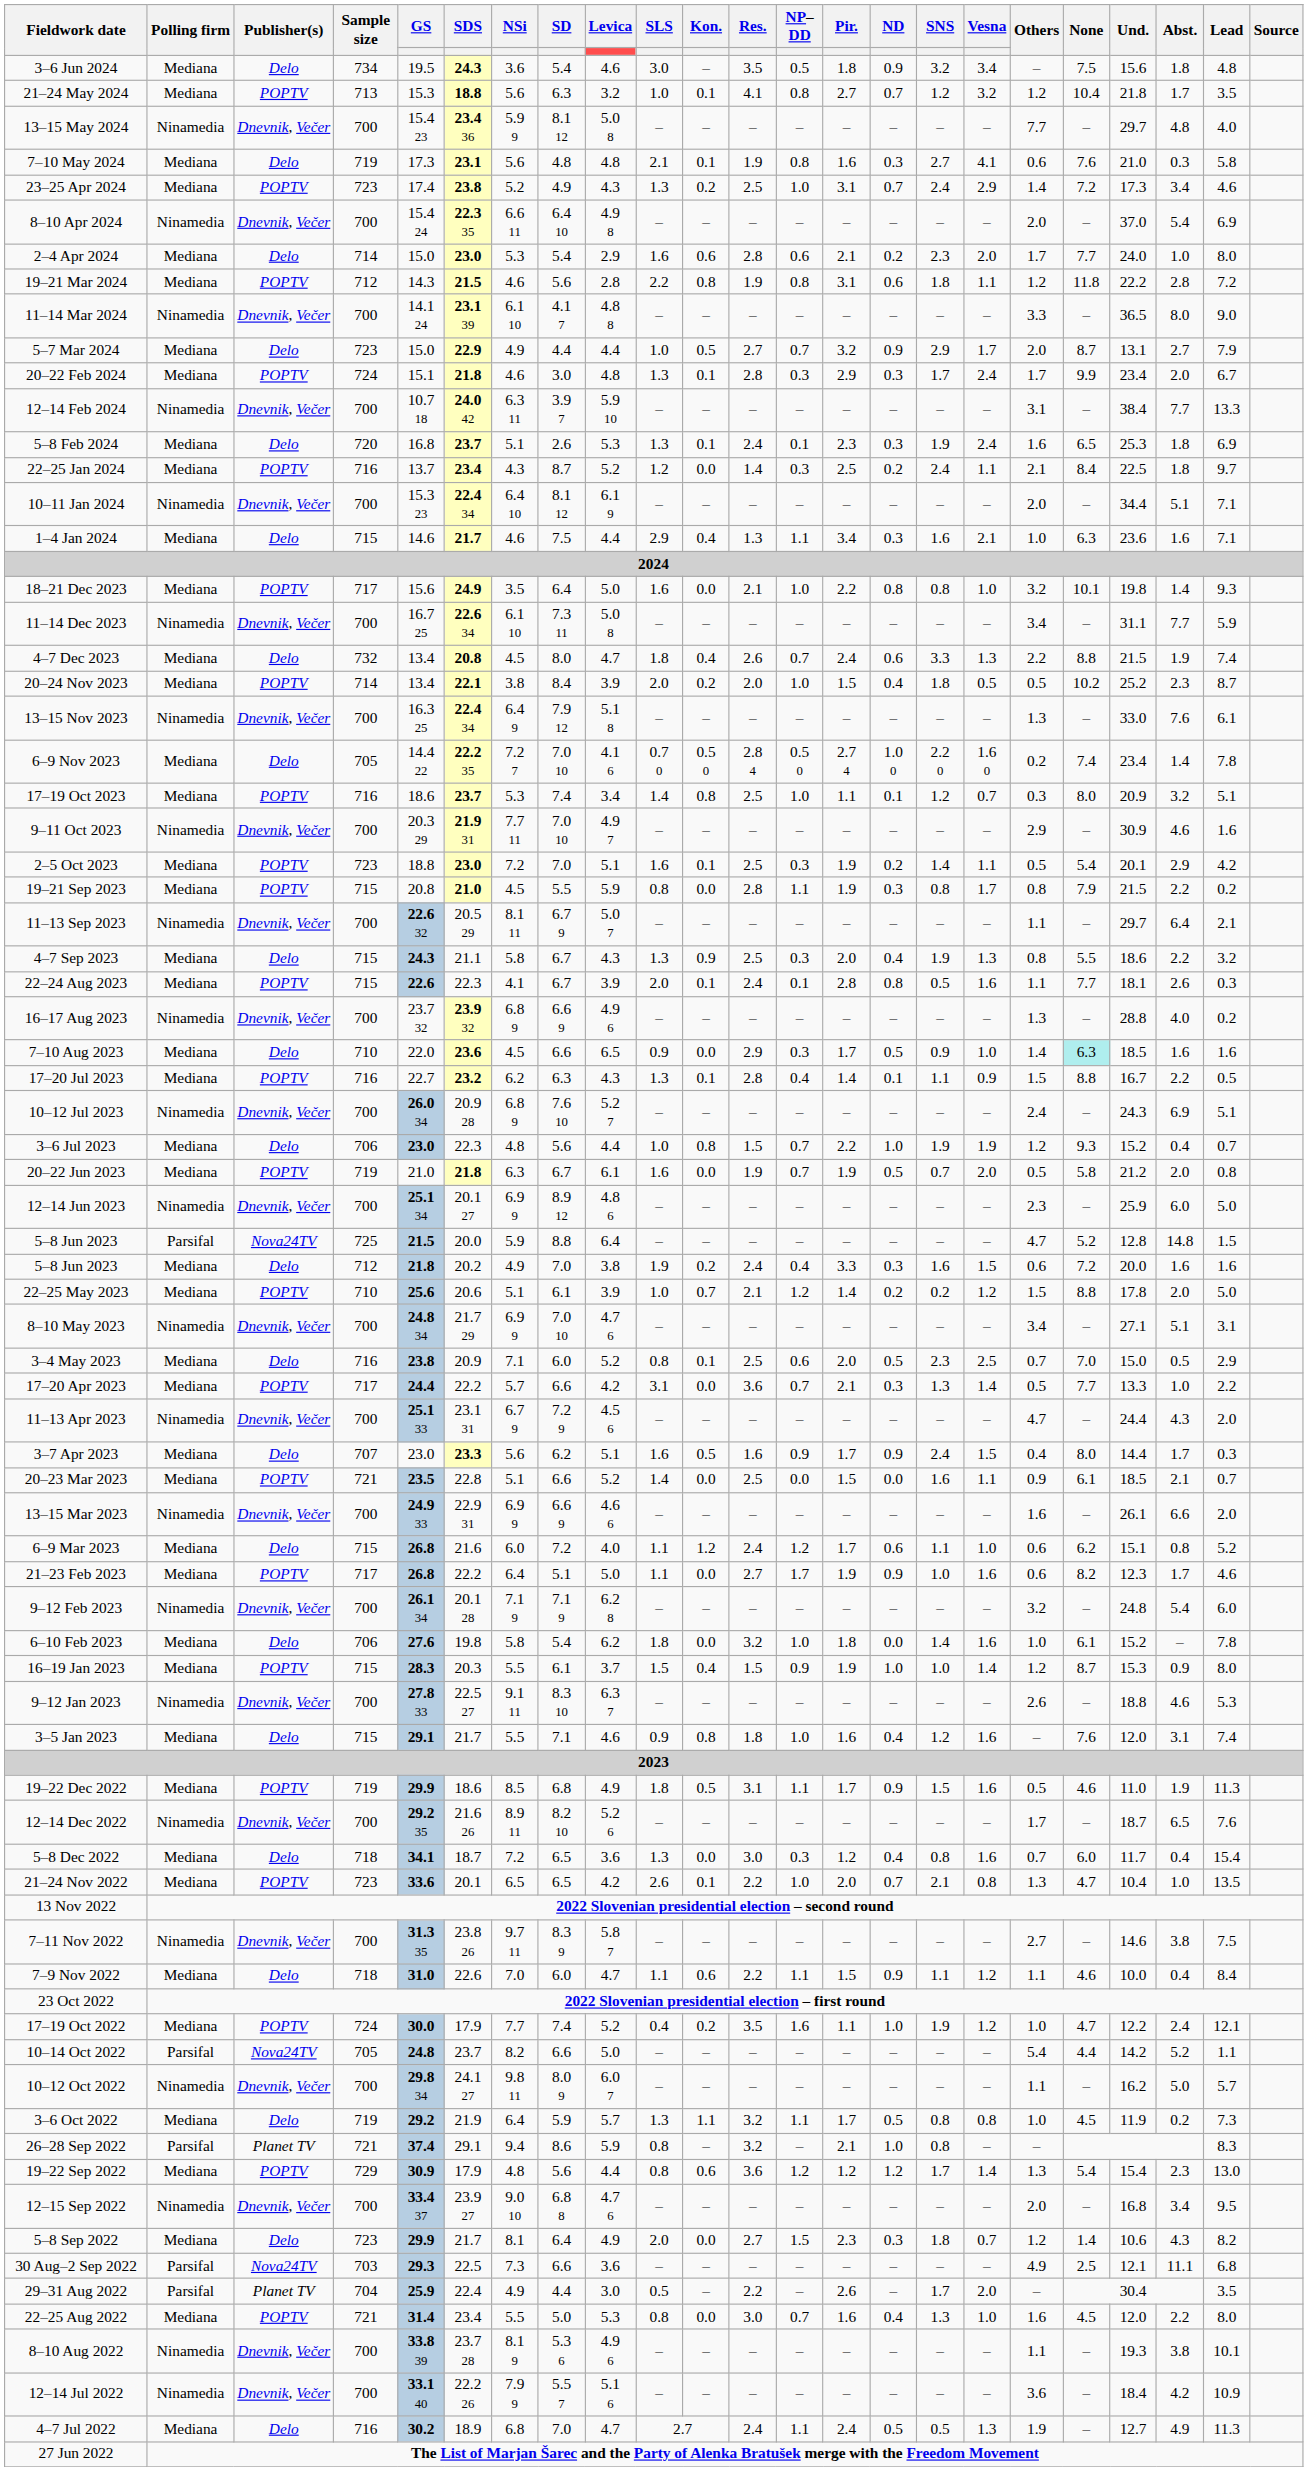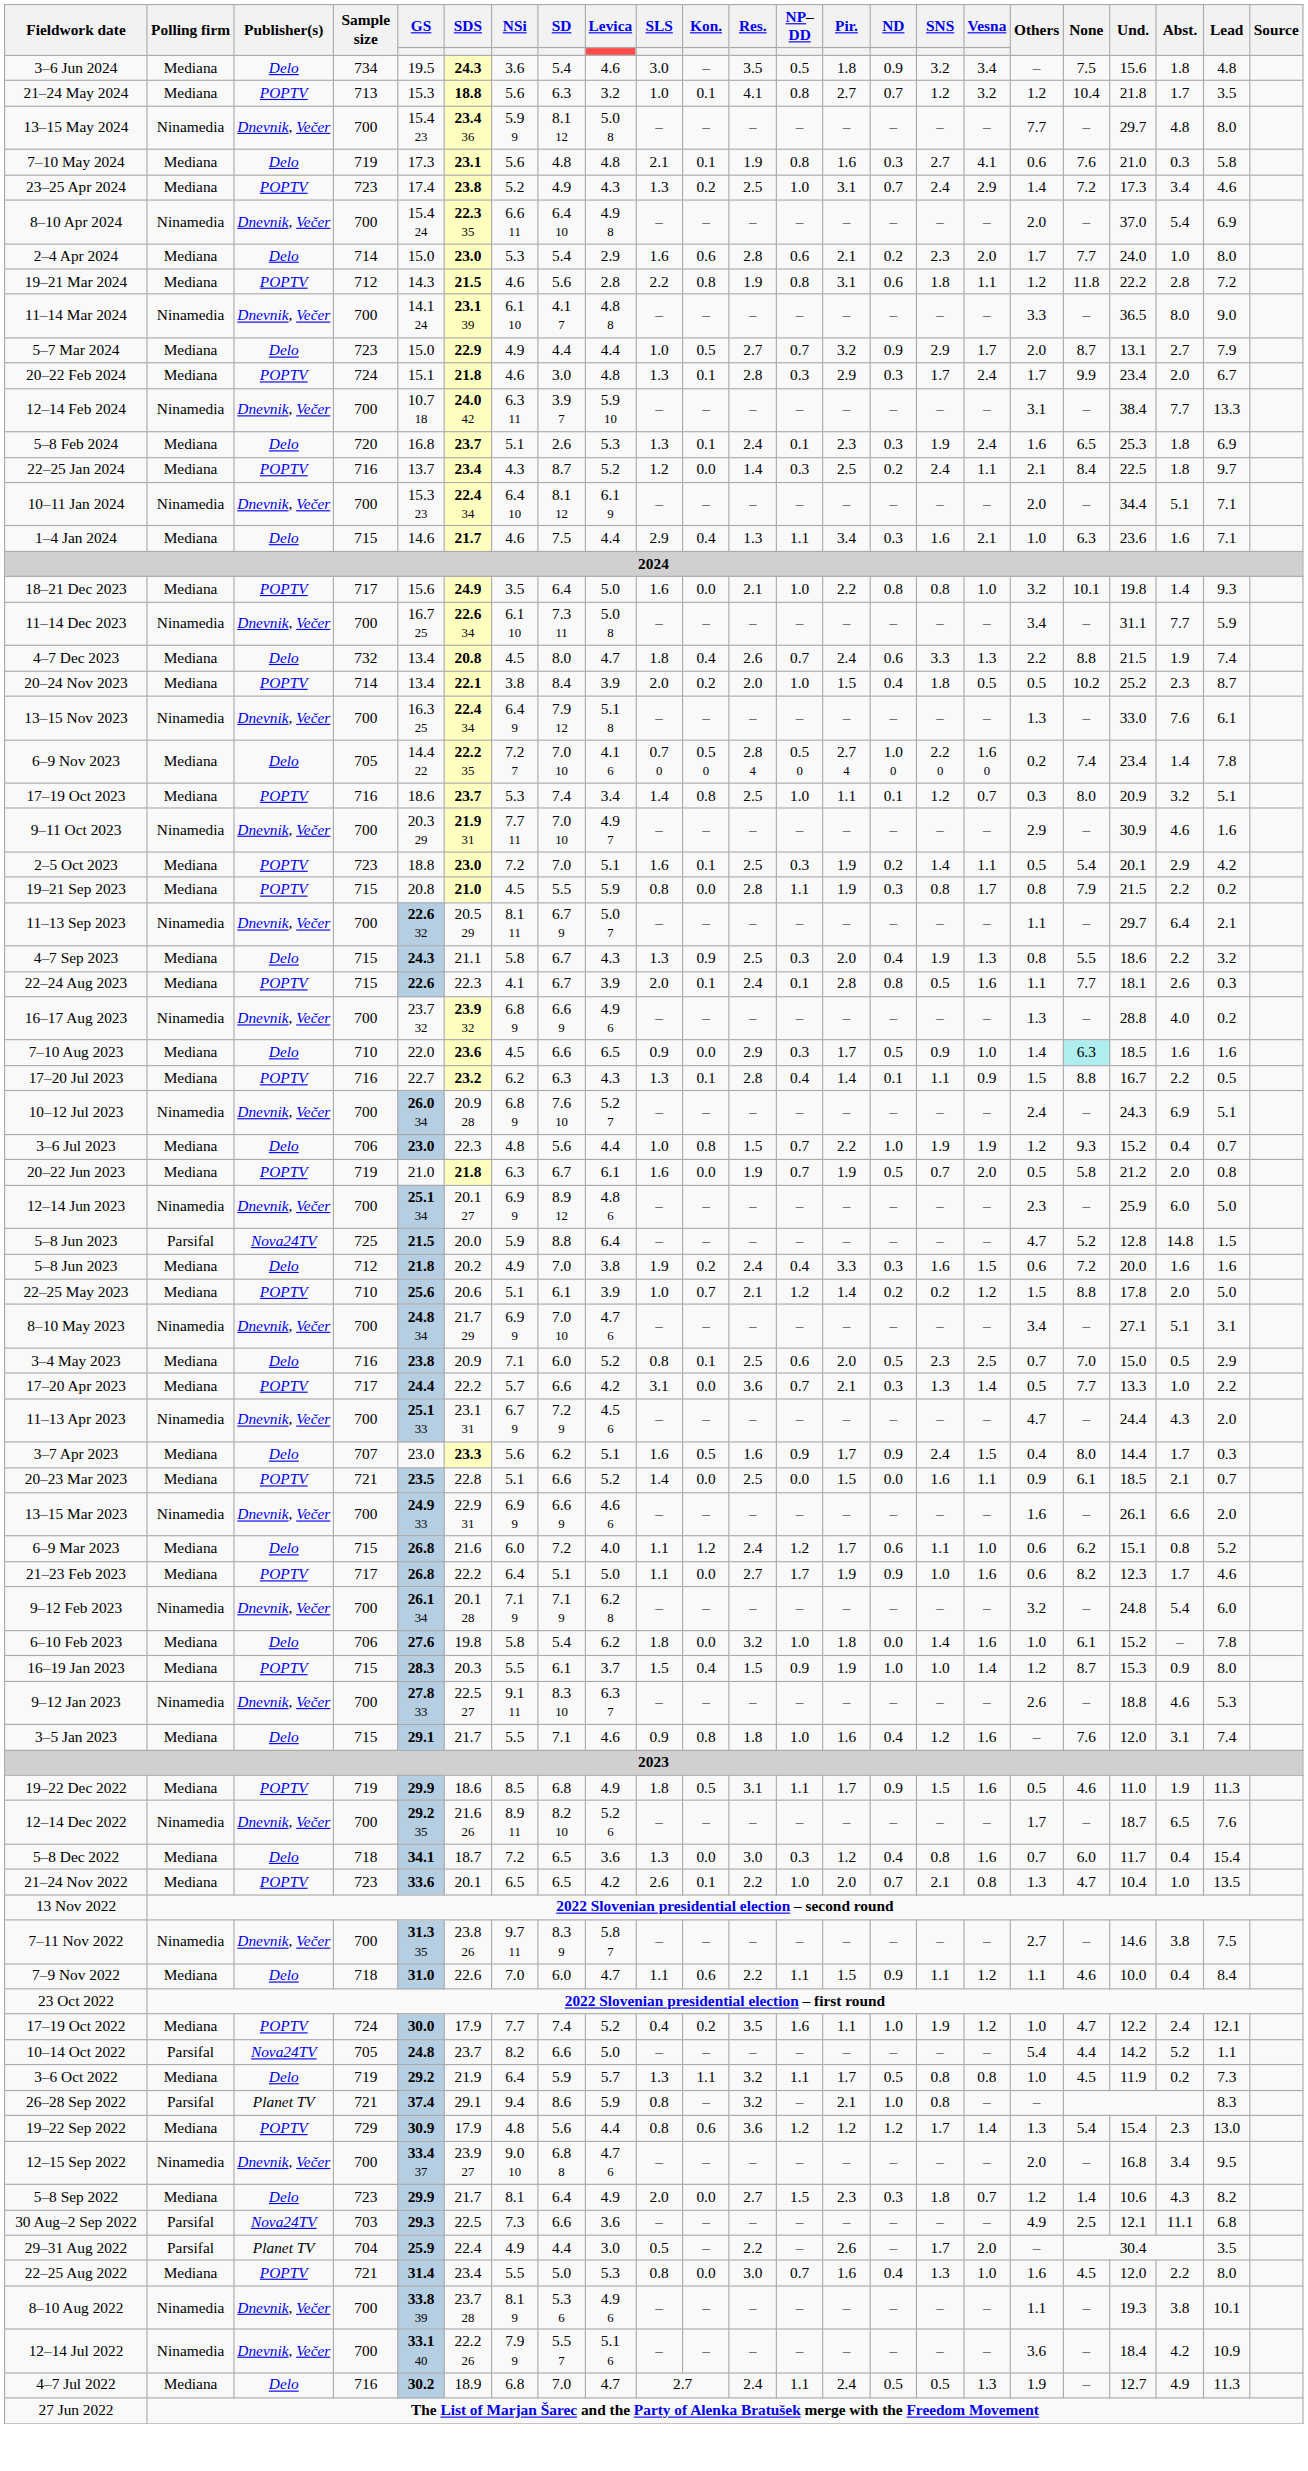(1227, 127) 4.0 -> (1227, 127) 8.0
- row: (76, 2086)
